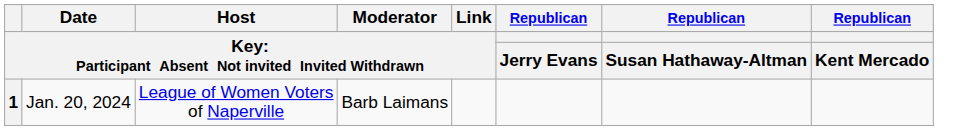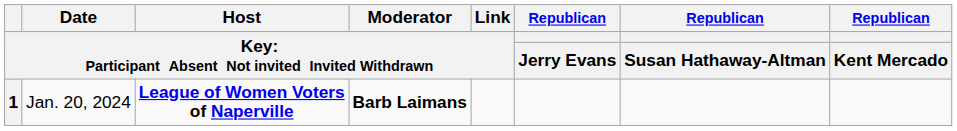(236, 102) normal -> (242, 102) bold
(395, 102) normal -> (410, 102) bold
